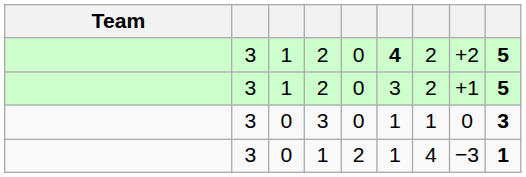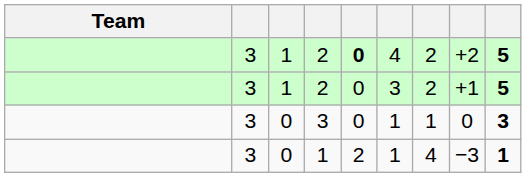(359, 54) normal -> (359, 54) bold
(395, 54) bold -> (395, 54) normal
